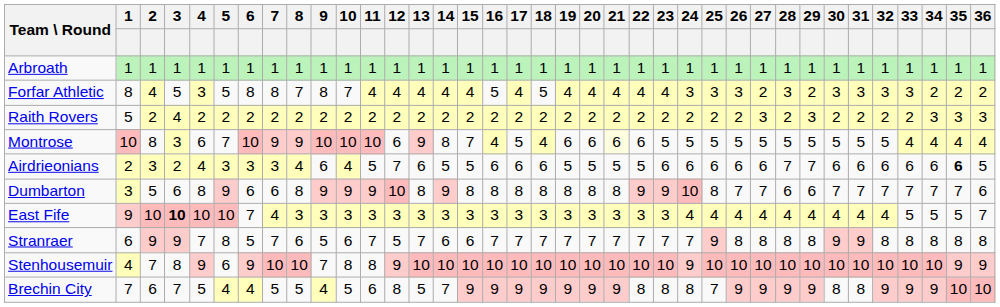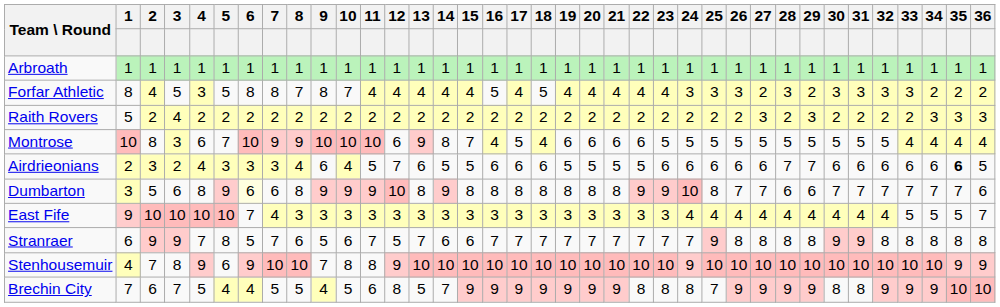(617, 141) lightyellow background -> (617, 141) no background
(250, 191) no background -> (250, 191) lightyellow background
(177, 215) bold -> (177, 215) normal
